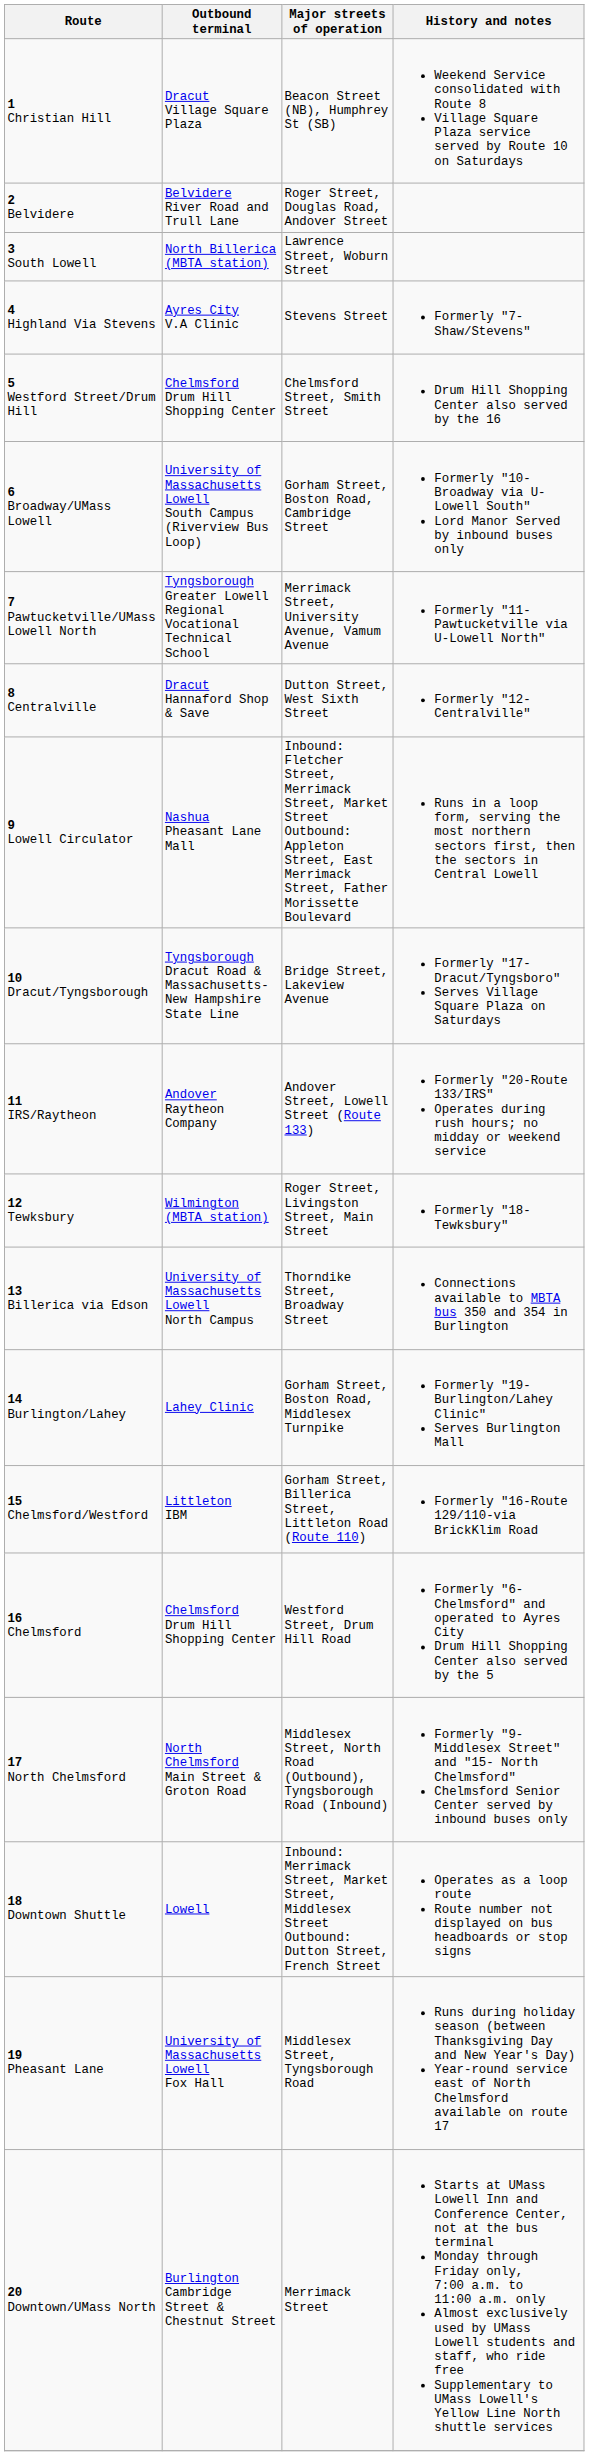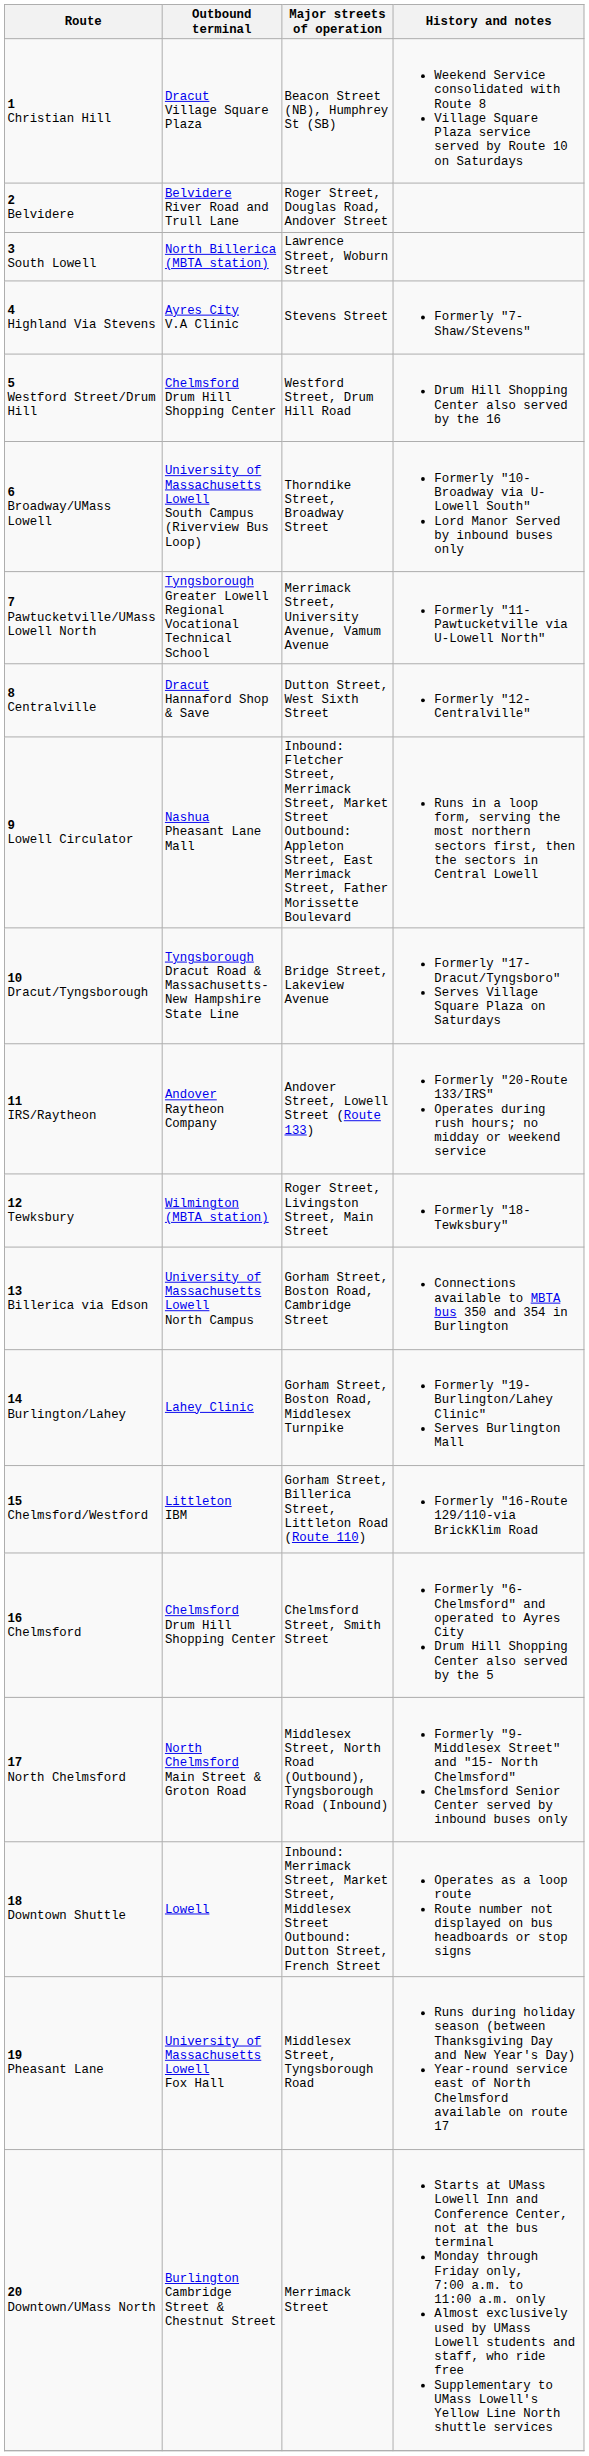(333, 398) Chelmsford Street, Smith Street -> (329, 398) Westford Street, Drum Hill Road
(336, 507) Gorham Street, Boston Road, Cambridge Street -> (318, 507) Thorndike Street, Broadway Street
(318, 1298) Thorndike Street, Broadway Street -> (336, 1298) Gorham Street, Boston Road, Cambridge Street
(329, 1625) Westford Street, Drum Hill Road -> (333, 1625) Chelmsford Street, Smith Street
